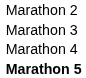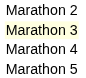(42, 30) no background -> (42, 30) lightyellow background
(44, 69) bold -> (42, 69) normal
